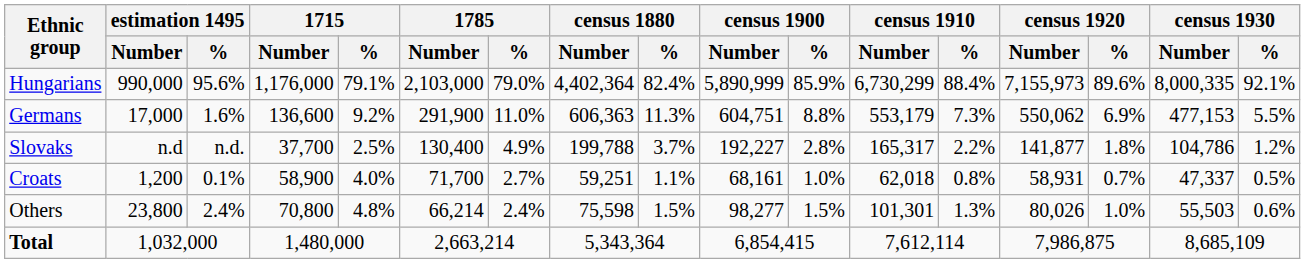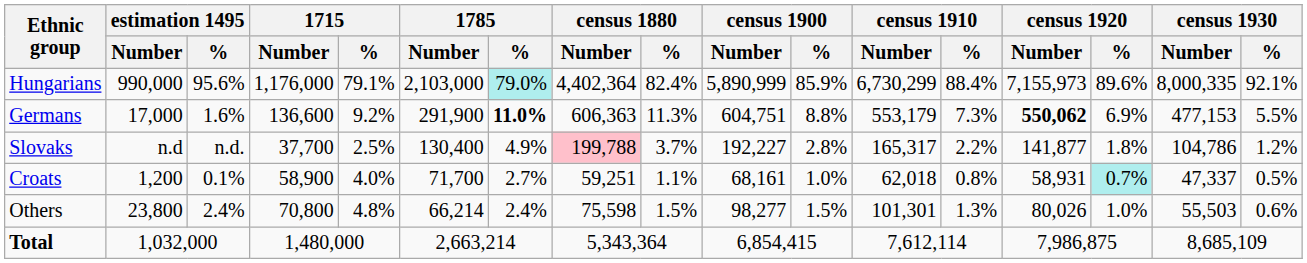(519, 83) no background -> (521, 83) paleturquoise background
(519, 115) normal -> (520, 115) bold
(1052, 115) normal -> (1054, 115) bold
(601, 147) no background -> (604, 147) pink background
(1124, 178) no background -> (1127, 178) paleturquoise background
